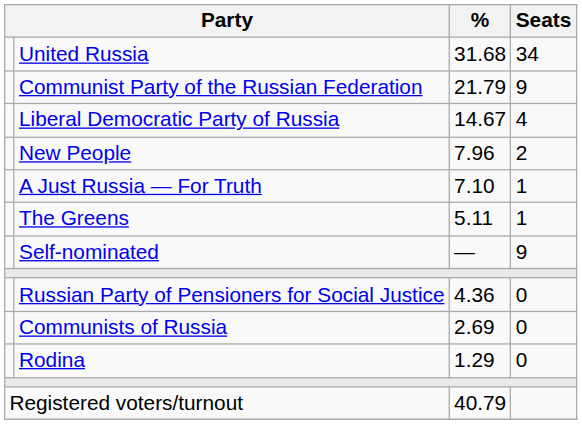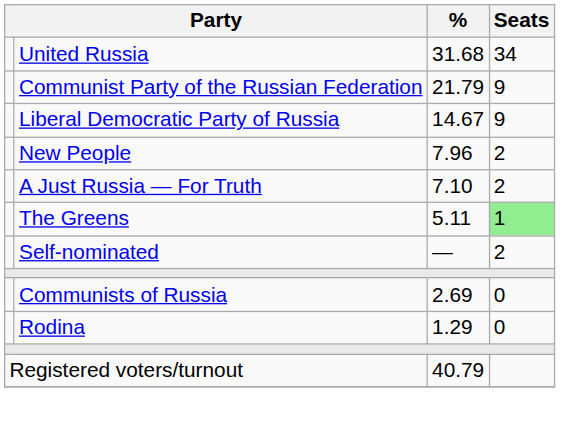(522, 119) 4 -> (500, 119) 9
(522, 185) 1 -> (500, 185) 2
(522, 218) no background -> (500, 218) lightgreen background
(522, 251) 9 -> (500, 251) 2
- row: (232, 294)
